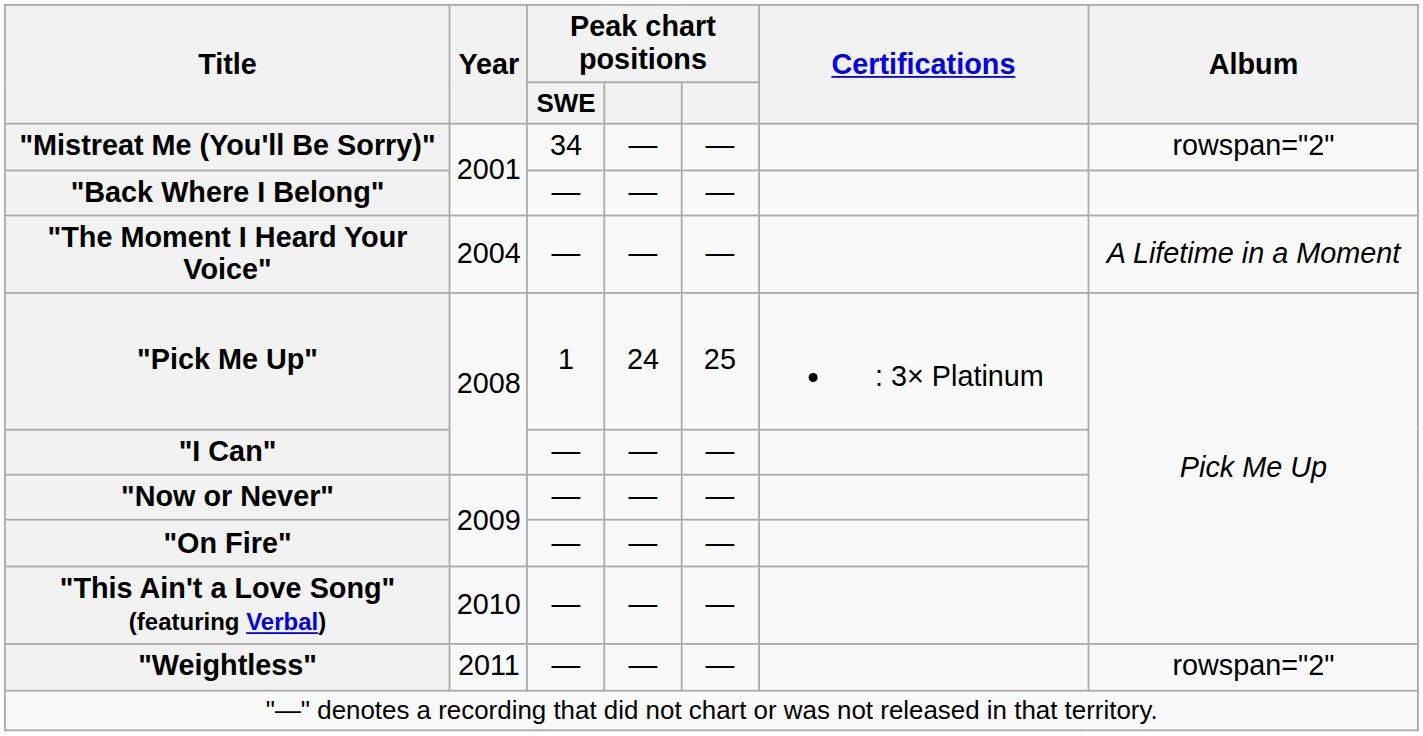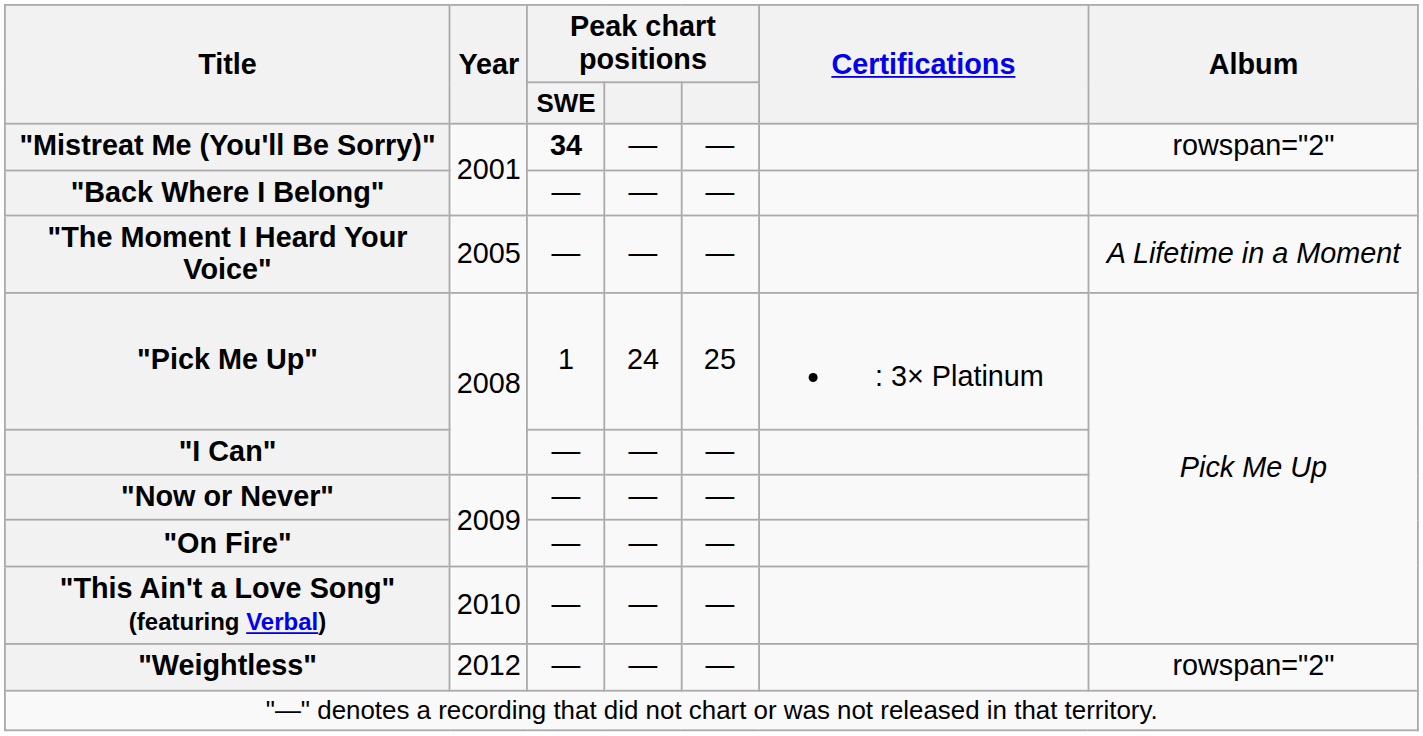(566, 146) normal -> (566, 146) bold
(489, 253) 2004 -> (489, 253) 2005
(489, 666) 2011 -> (489, 666) 2012
